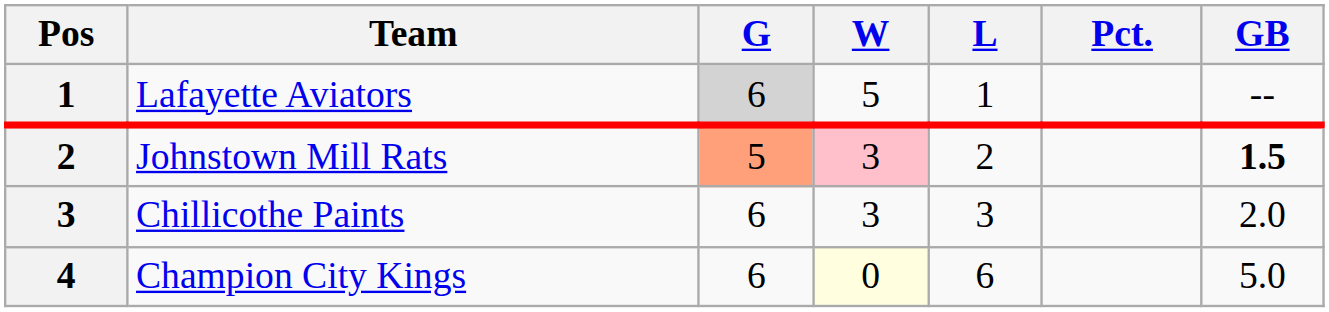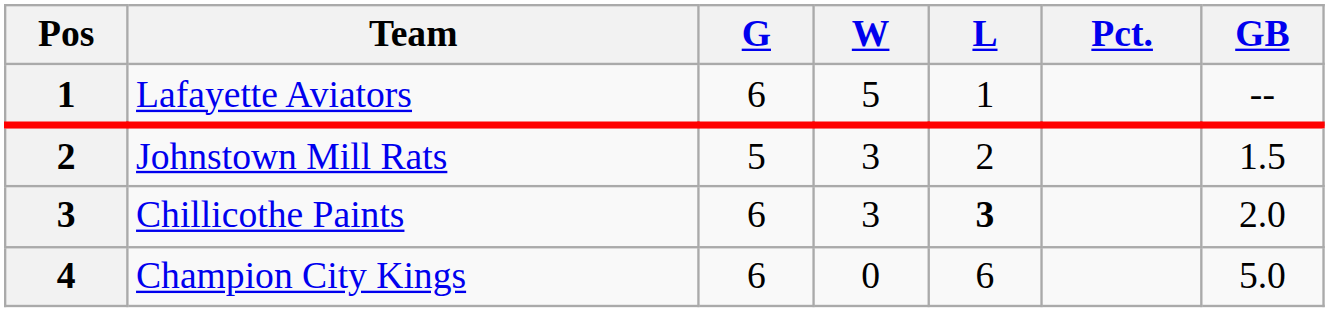(756, 93) lightgrey background -> (756, 93) no background
(756, 155) lightsalmon background -> (756, 155) no background
(871, 155) pink background -> (871, 155) no background
(1262, 155) bold -> (1262, 155) normal
(985, 215) normal -> (985, 215) bold
(871, 275) lightyellow background -> (871, 275) no background
